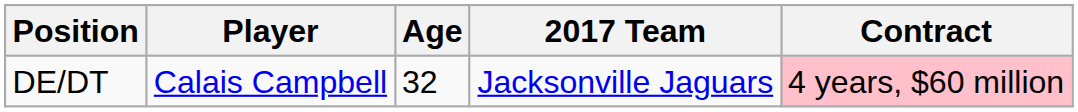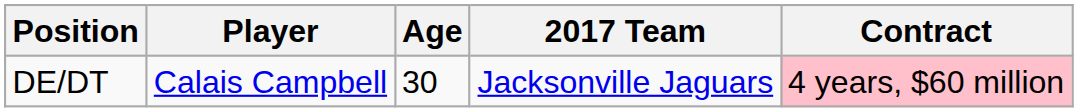(420, 81) 32 -> (420, 81) 30
